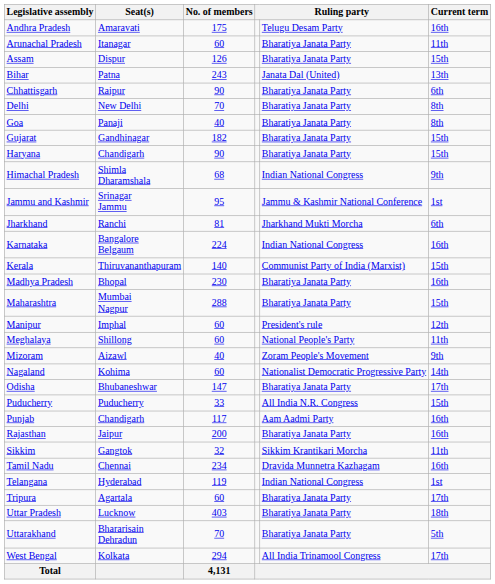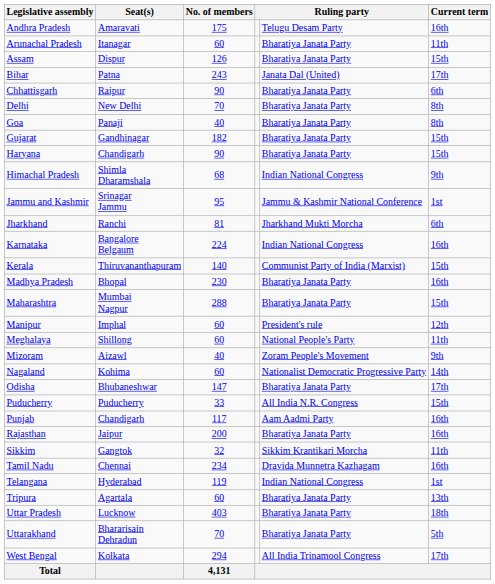(440, 75) 13th -> (440, 75) 17th
(440, 497) 17th -> (440, 497) 13th
